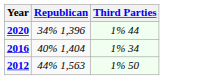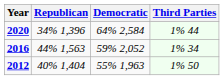+ column: (120, 13)
(61, 48) 40% 1,404 -> (61, 48) 44% 1,563
(61, 65) 44% 1,563 -> (61, 65) 40% 1,404
